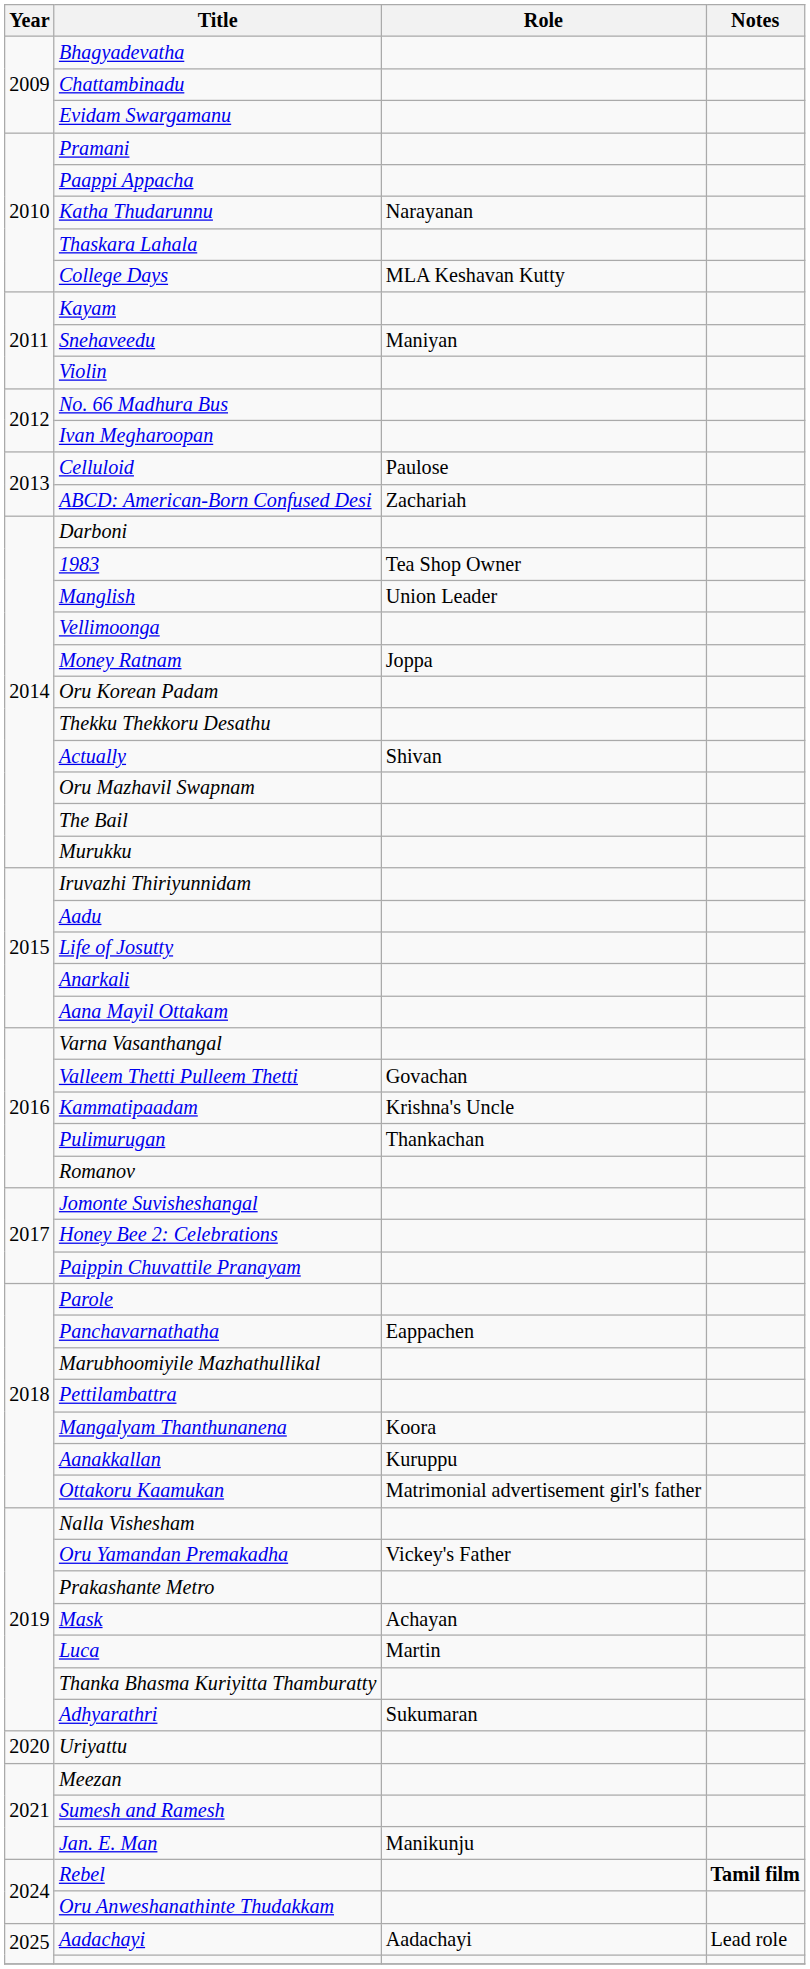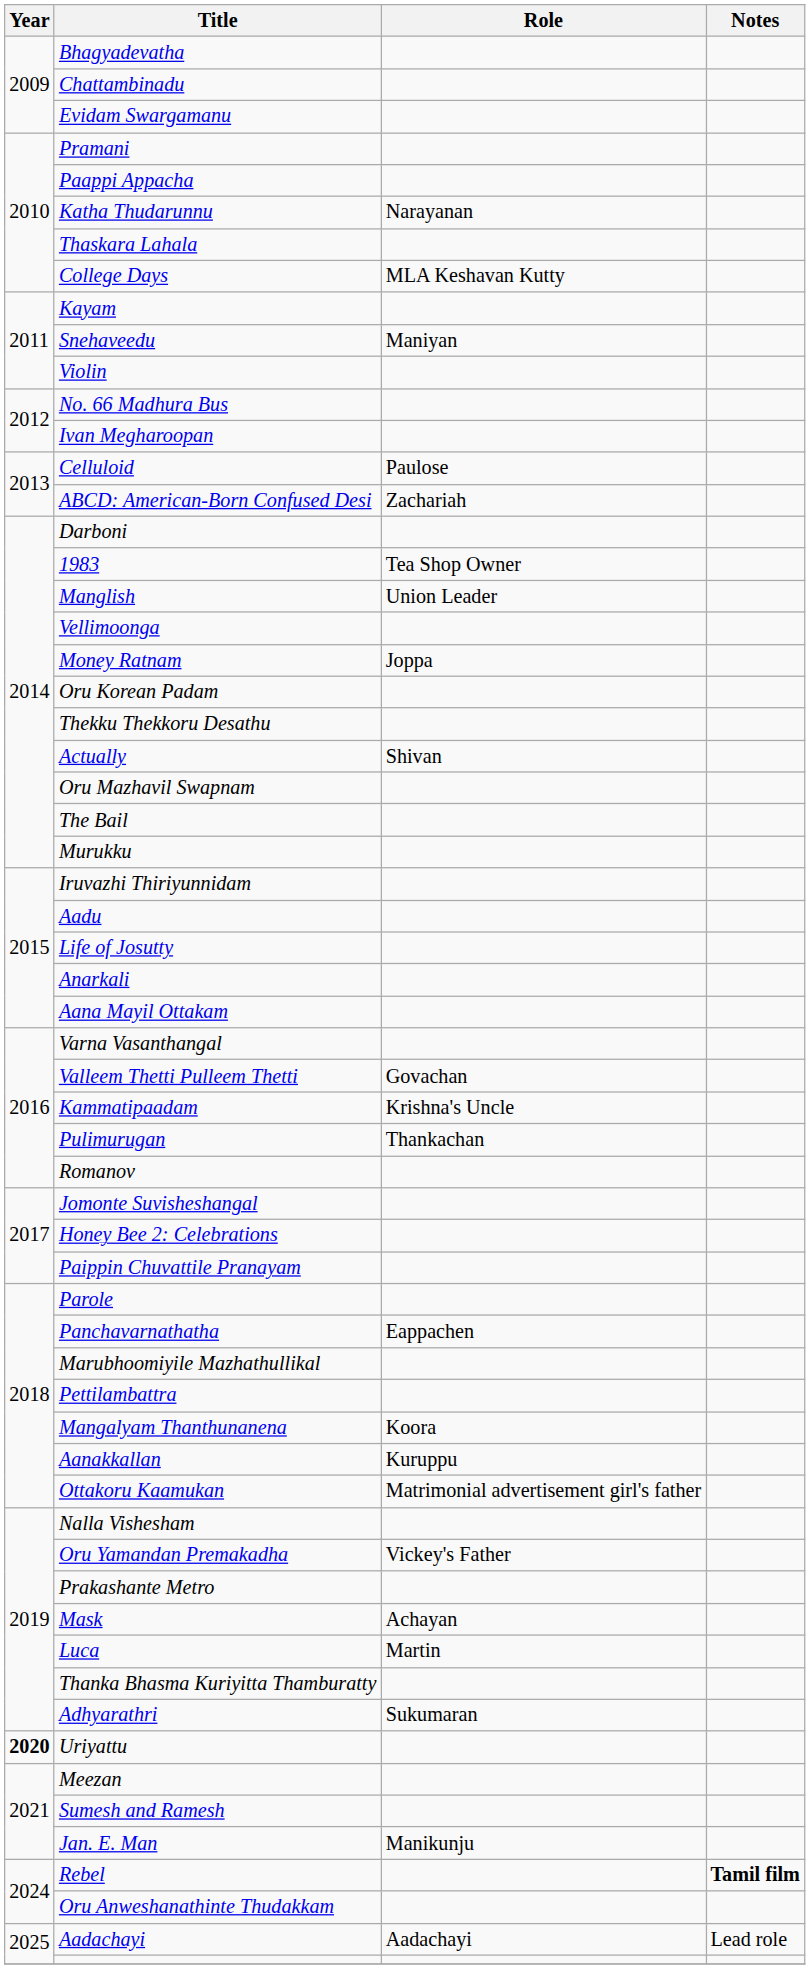(29, 1747) normal -> (29, 1747) bold
